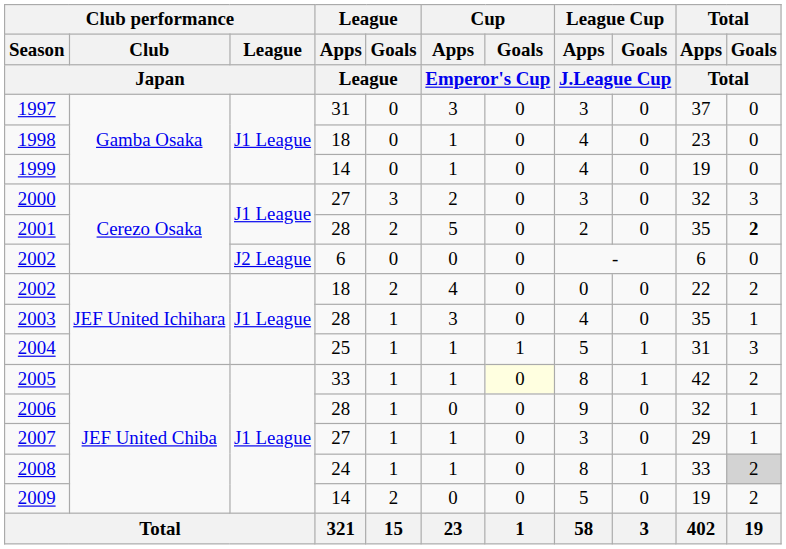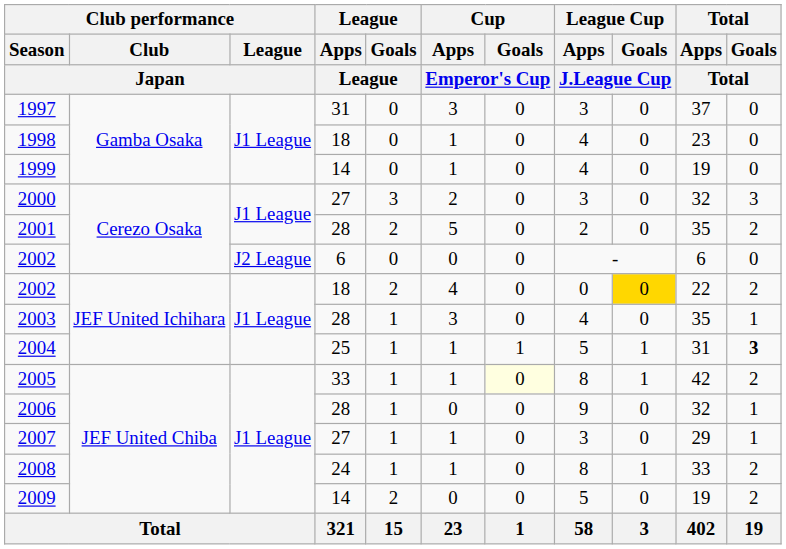(754, 229) bold -> (754, 229) normal
(644, 288) no background -> (644, 288) gold background
(754, 348) normal -> (754, 348) bold
(754, 468) lightgrey background -> (754, 468) no background
